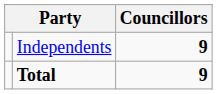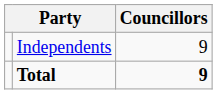(203, 46) bold -> (203, 46) normal
